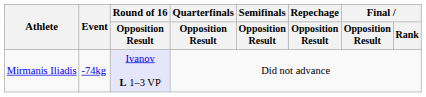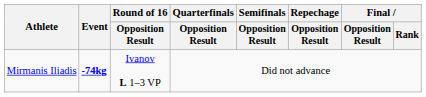(94, 71) normal -> (94, 71) bold
(140, 71) lavender background -> (140, 71) no background
